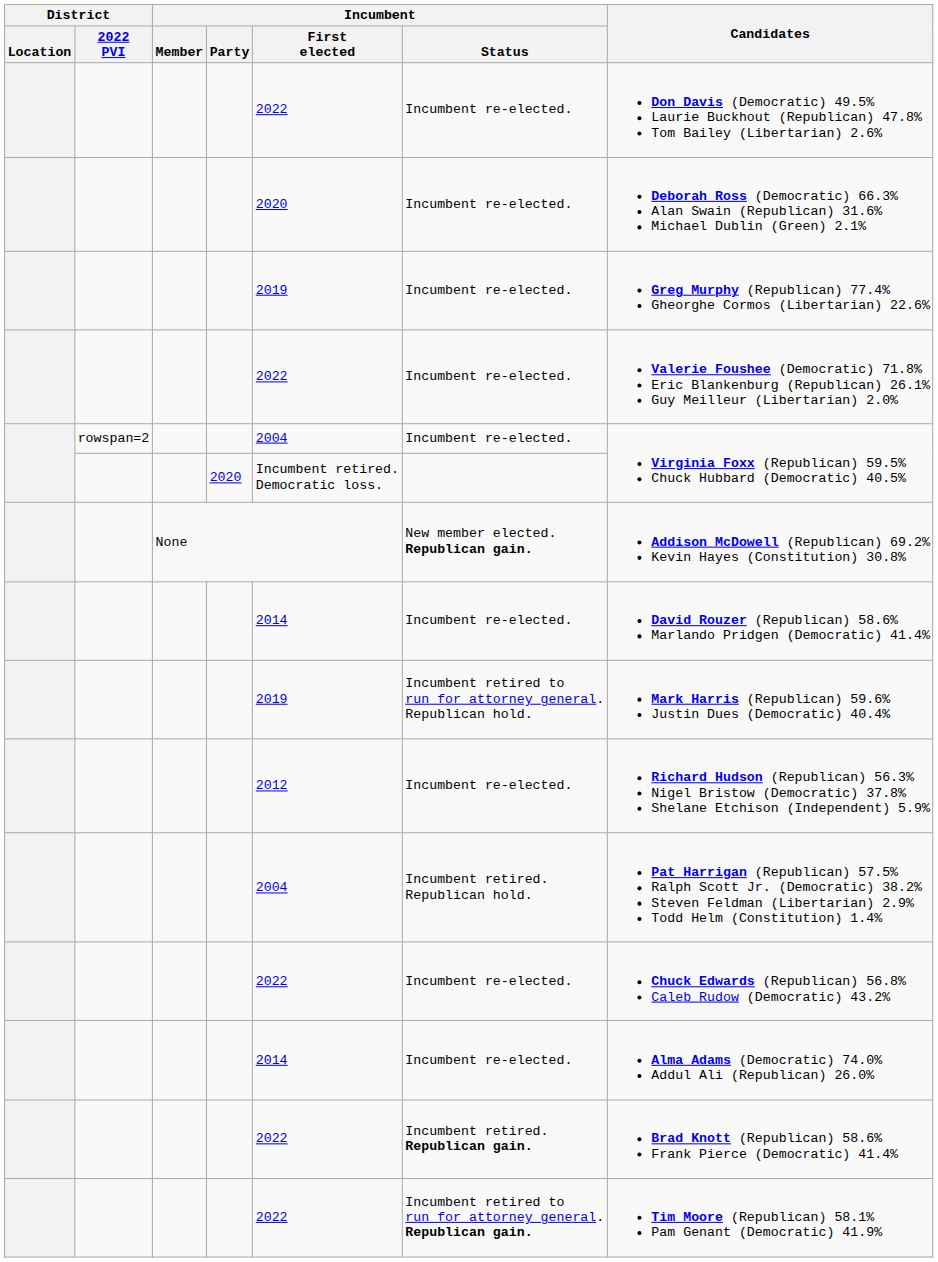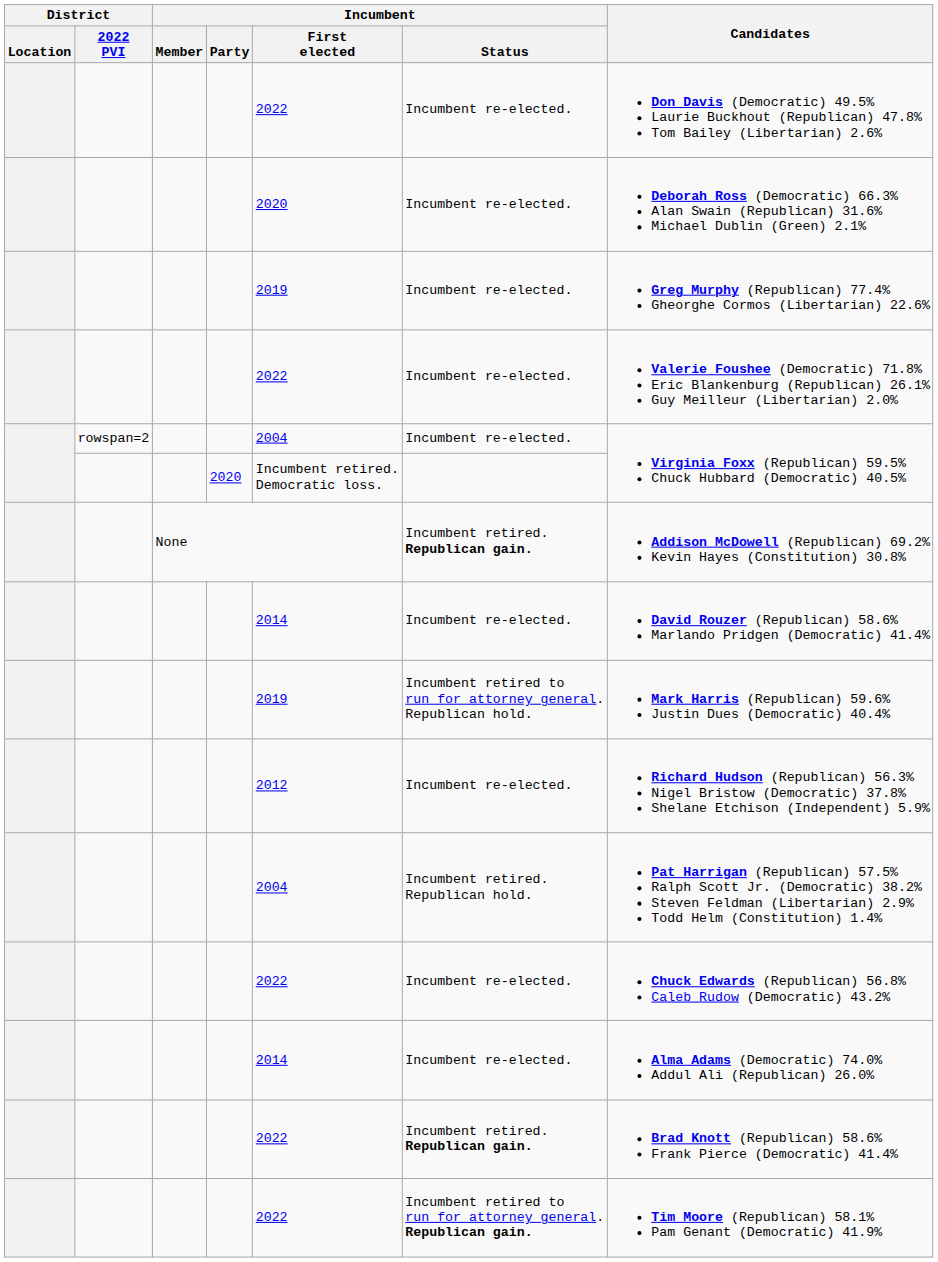(481, 542) New member elected. Republican gain. -> (477, 542) Incumbent retired. Republican gain.
